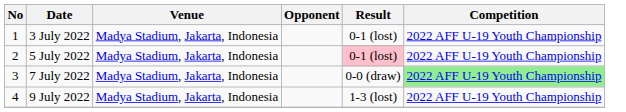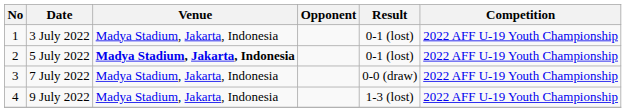(187, 55) normal -> (195, 55) bold
(373, 55) pink background -> (390, 55) no background
(504, 76) lightgreen background -> (521, 76) no background
